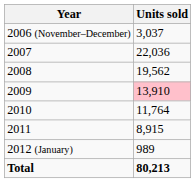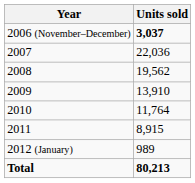(150, 33) normal -> (150, 33) bold
(153, 91) pink background -> (153, 91) no background
